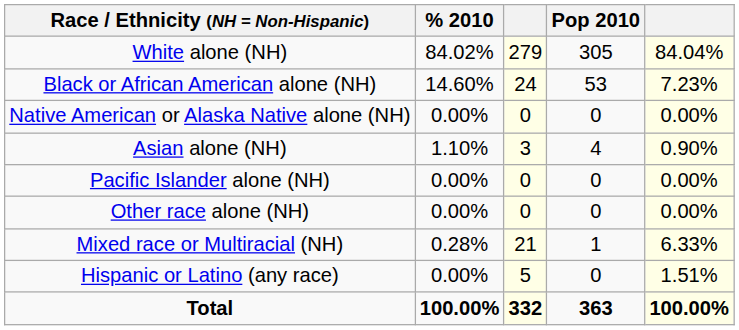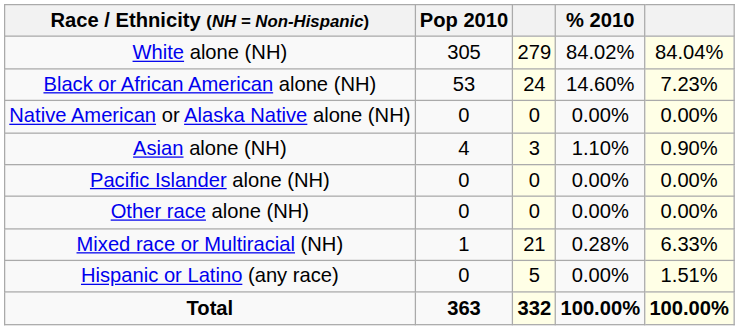columns swapped: (596, 20) <-> (460, 20)
